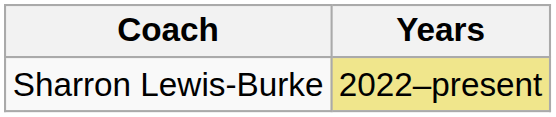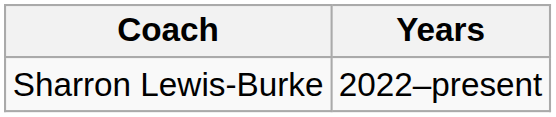(441, 83) khaki background -> (441, 83) no background
